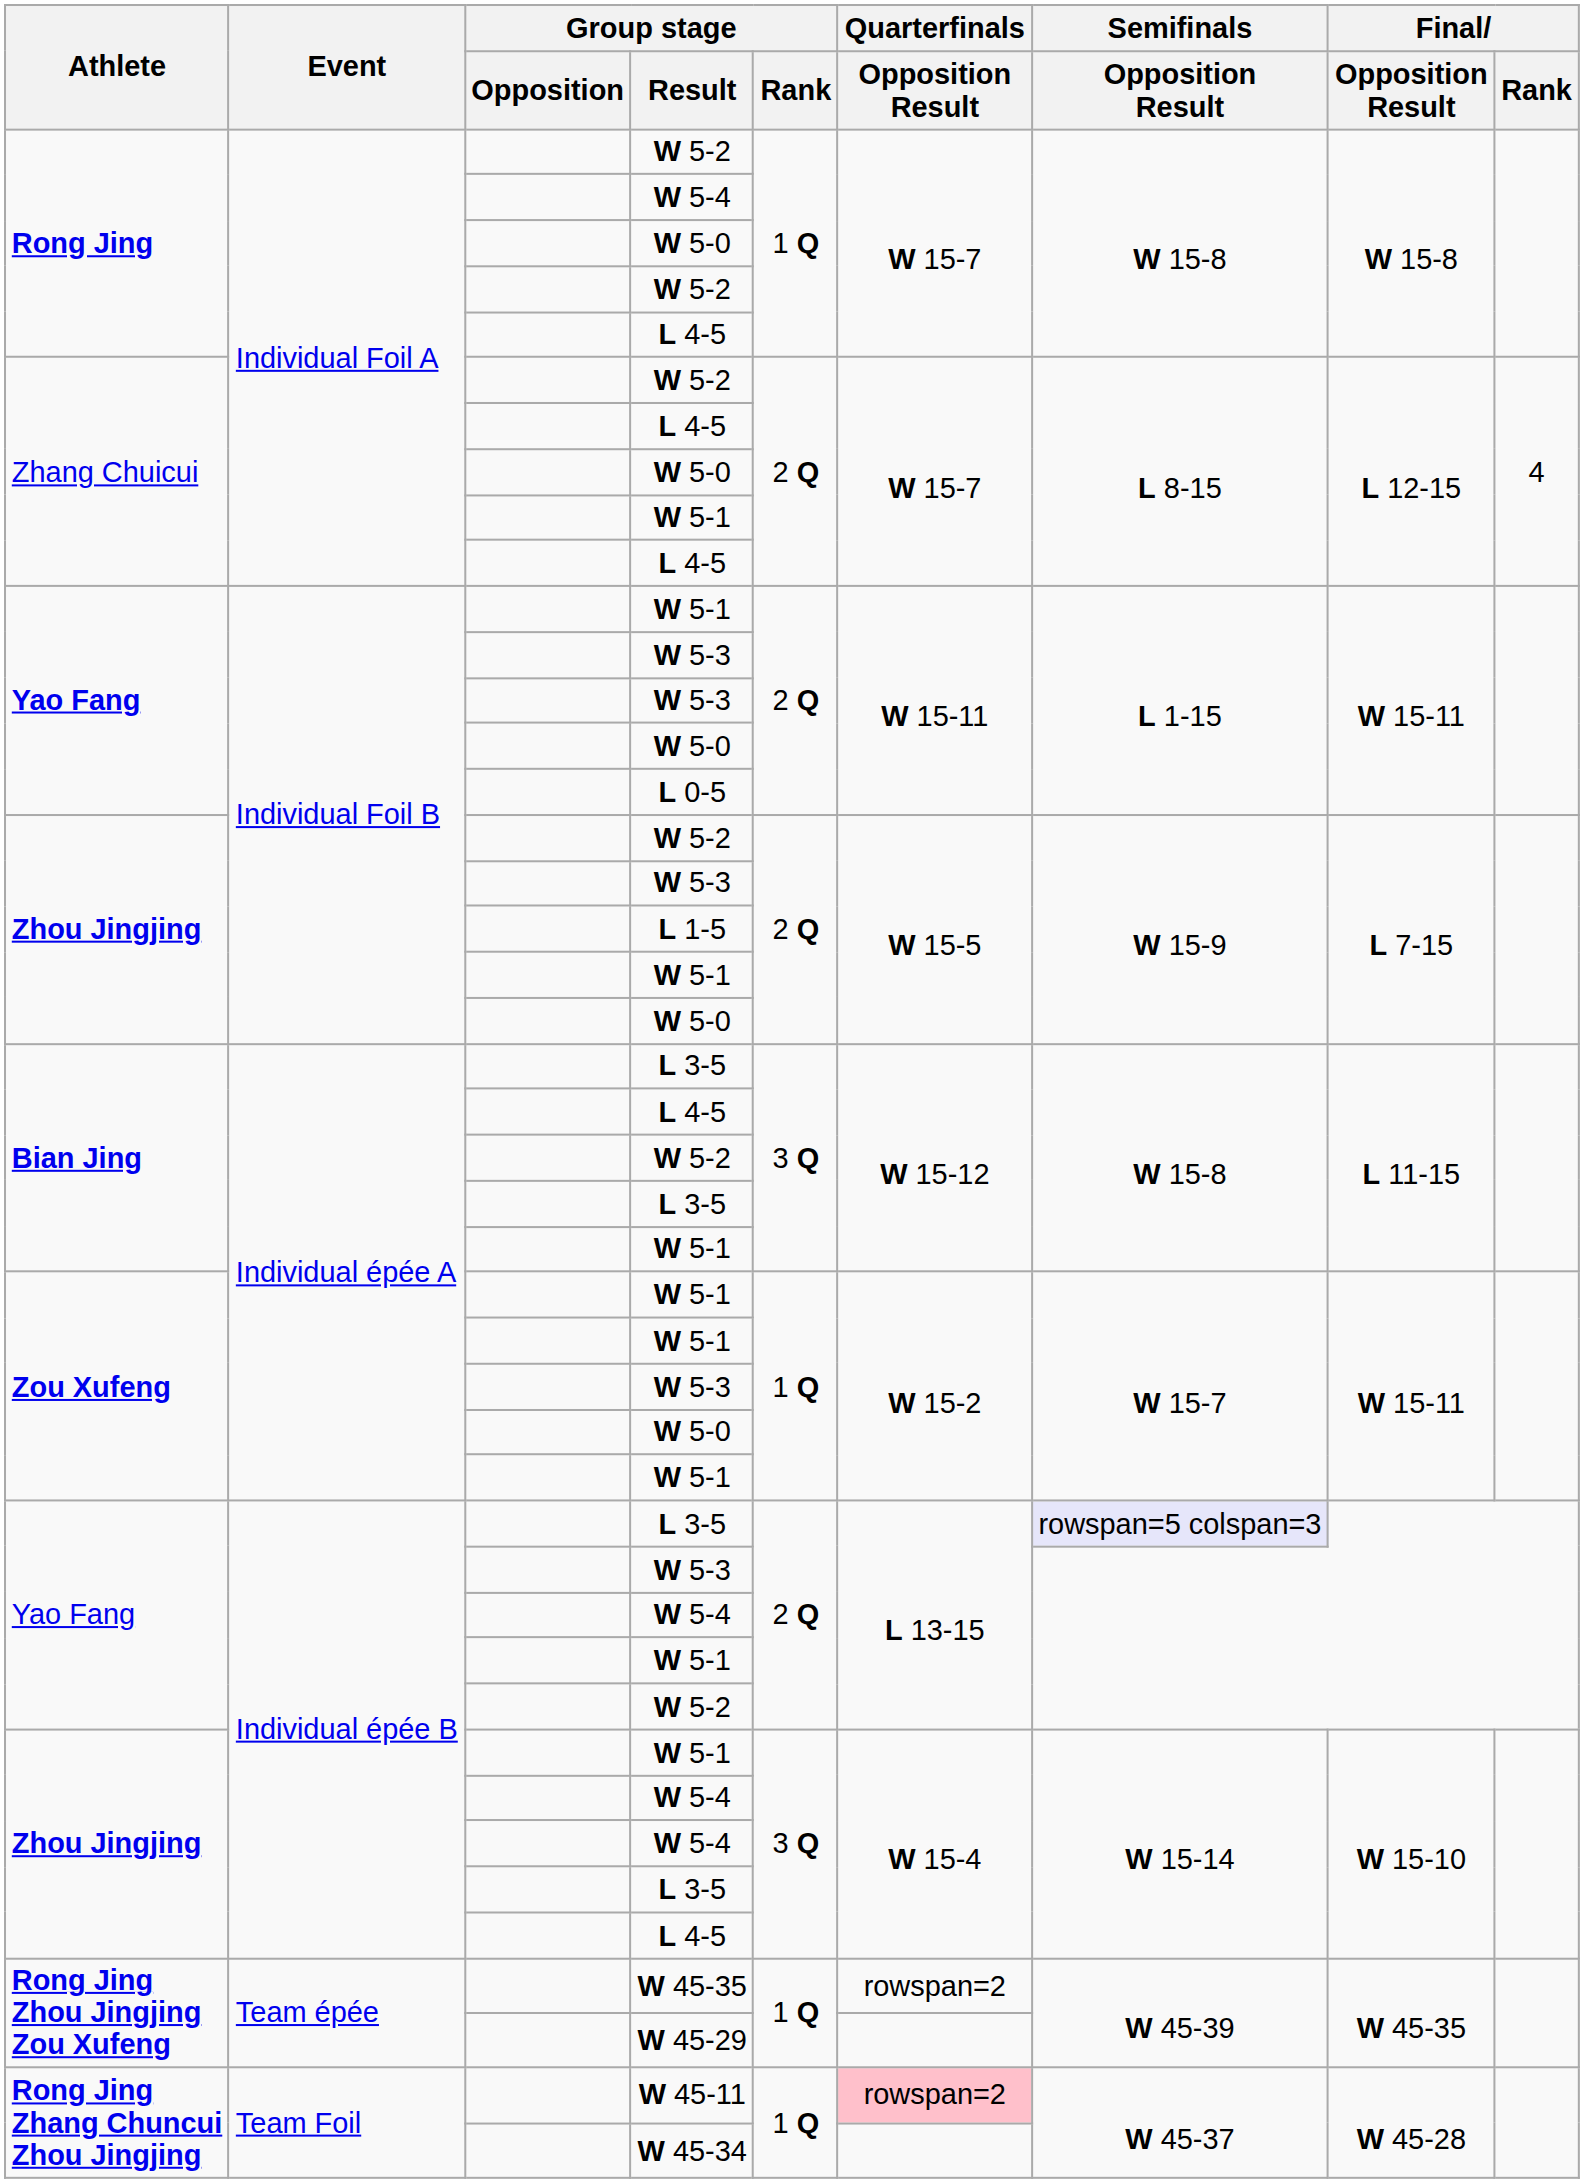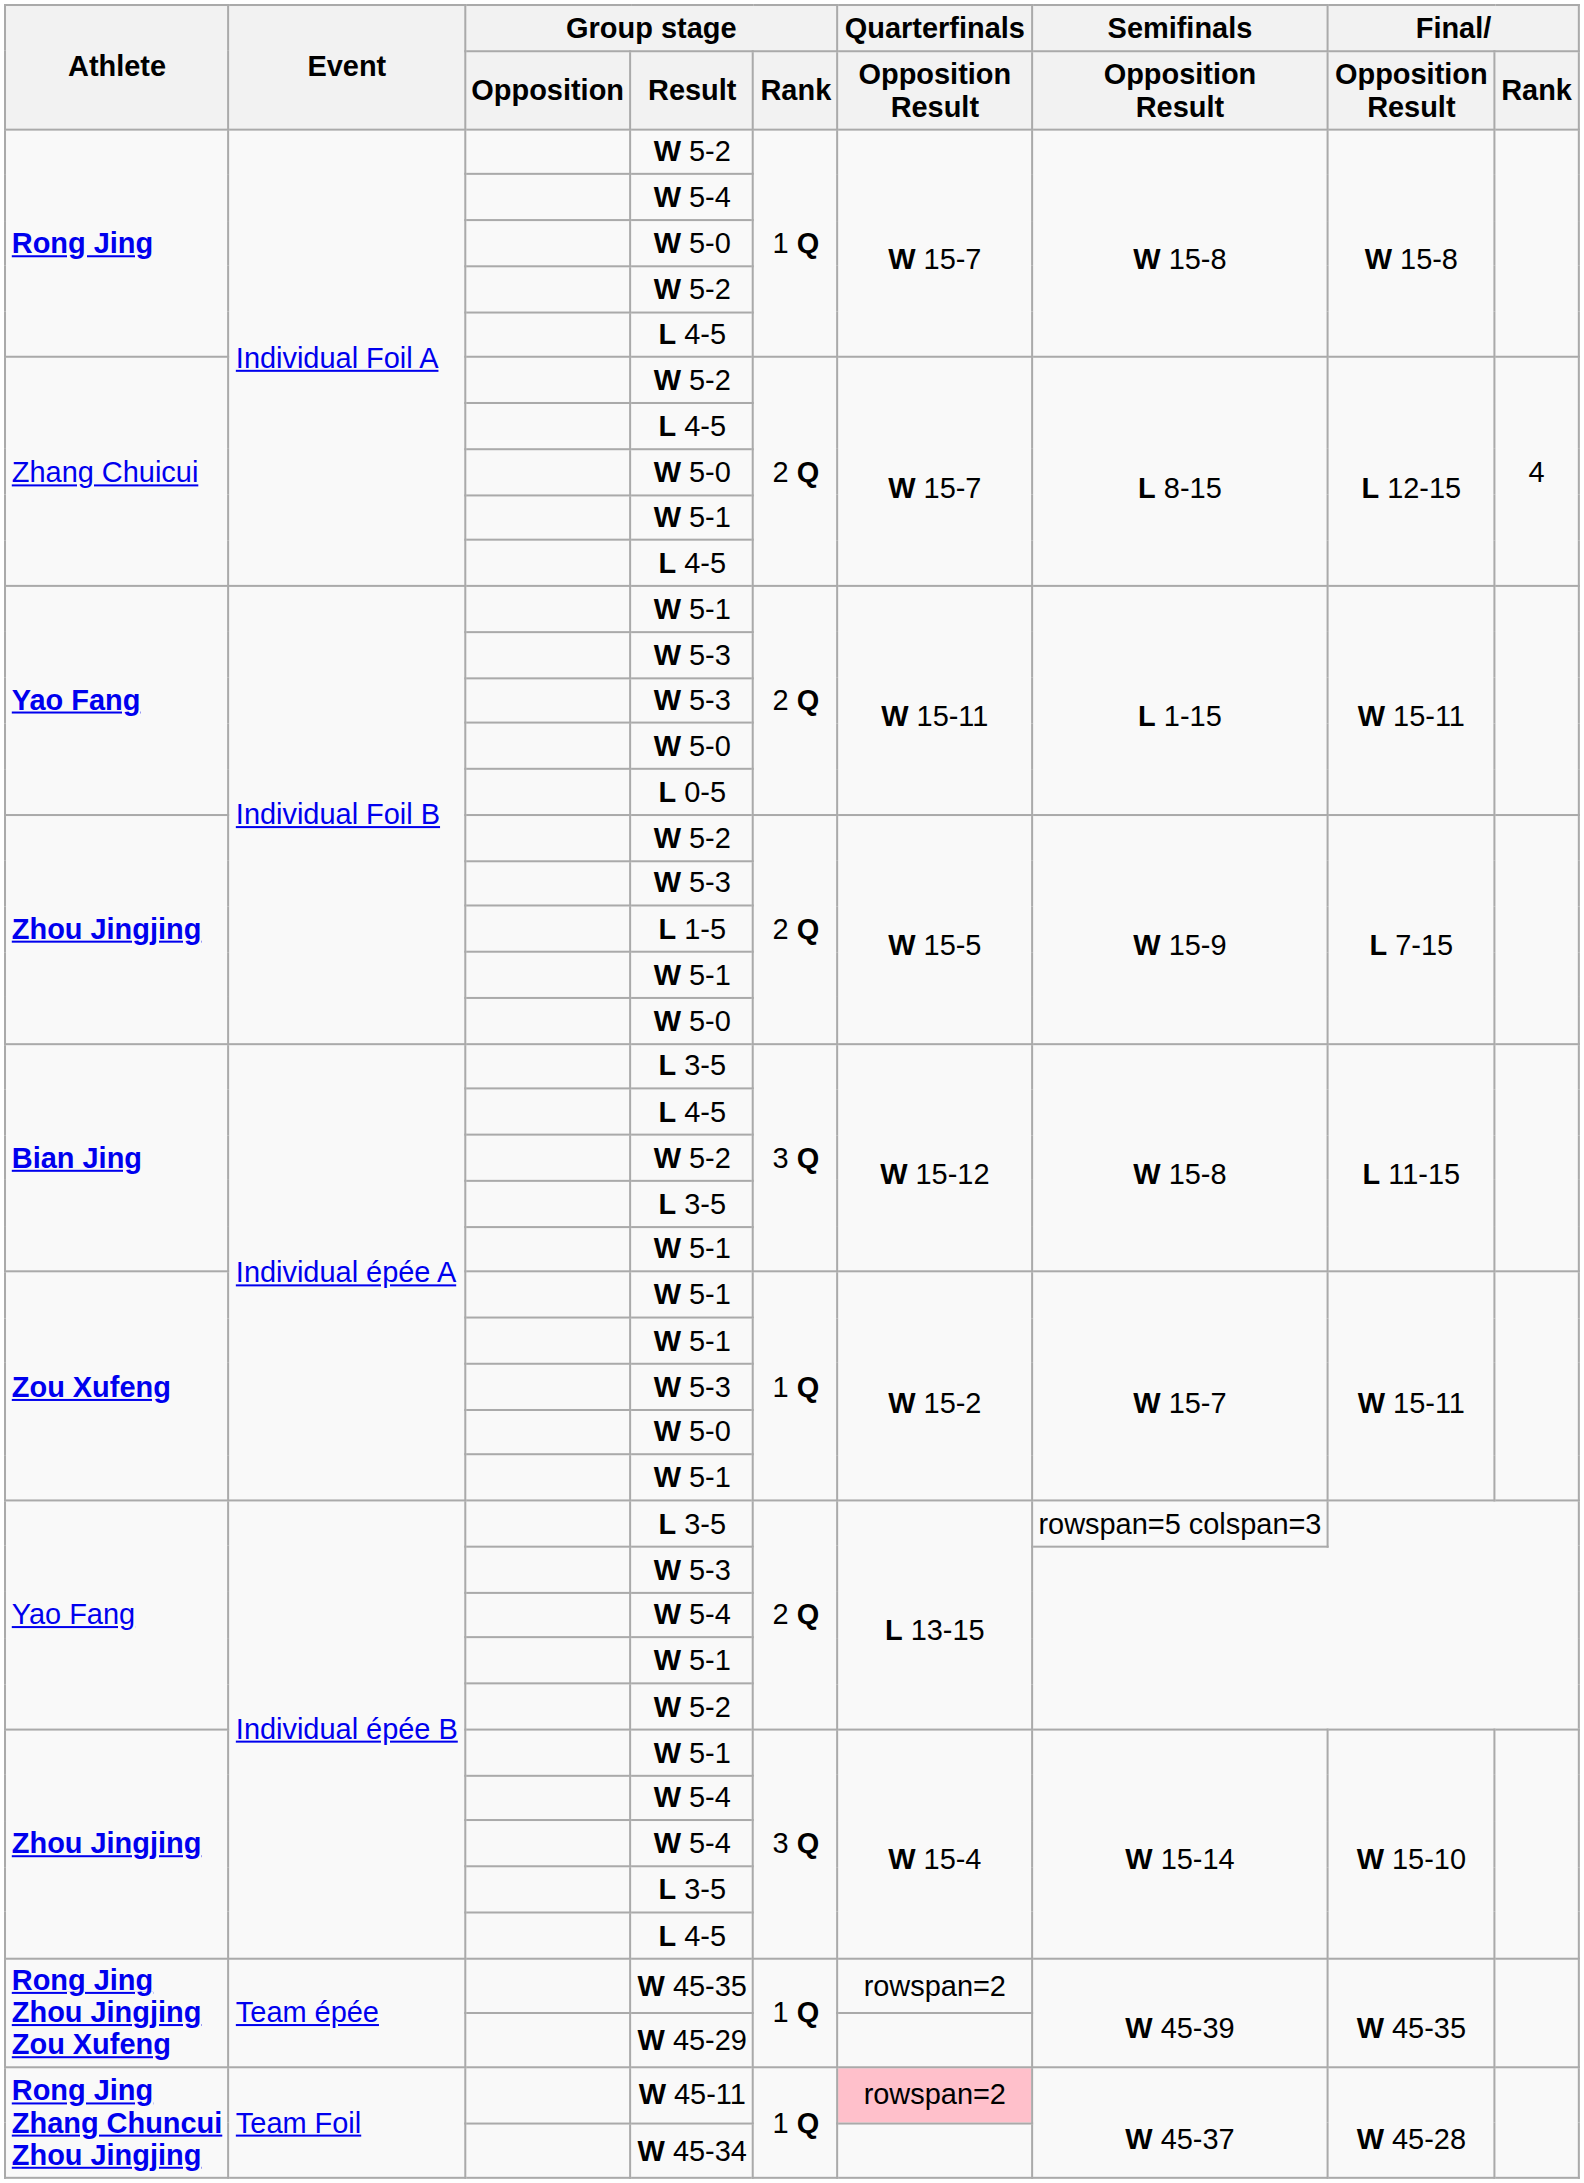(1180, 1524) lavender background -> (1180, 1524) no background
